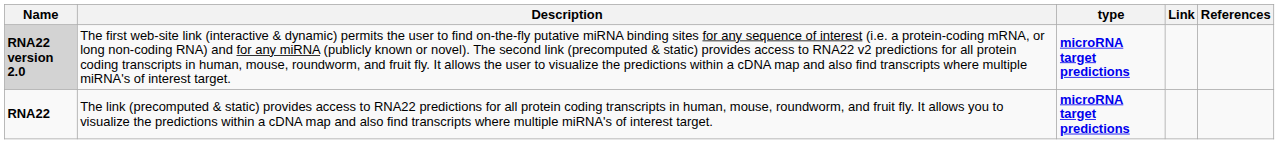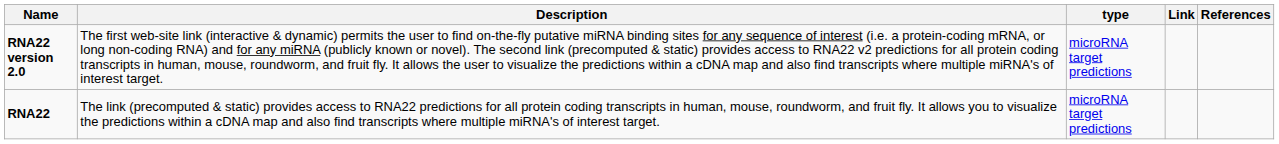(30, 57) lightgrey background -> (30, 57) no background
(1095, 57) bold -> (1100, 57) normal
(1095, 114) bold -> (1100, 114) normal
